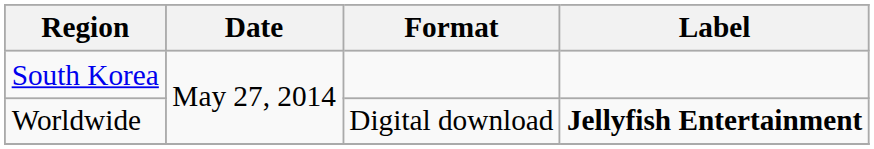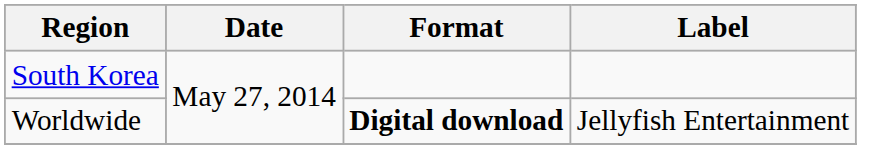(451, 120) normal -> (456, 120) bold
(715, 120) bold -> (713, 120) normal
